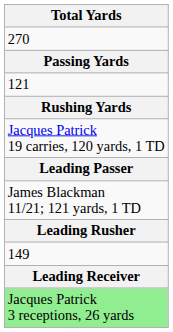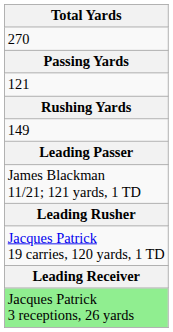(86, 138) Jacques Patrick 19 carries, 120 yards, 1 TD -> (19, 130) 149
(19, 253) 149 -> (86, 245) Jacques Patrick 19 carries, 120 yards, 1 TD
